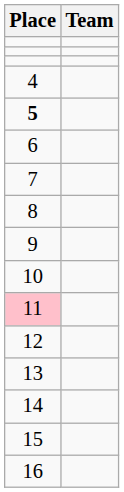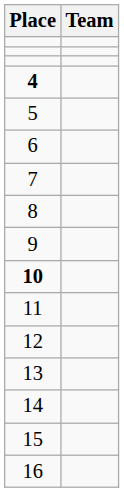(33, 81) normal -> (33, 81) bold
(33, 114) bold -> (33, 114) normal
(33, 276) normal -> (33, 276) bold
(33, 308) pink background -> (33, 308) no background
